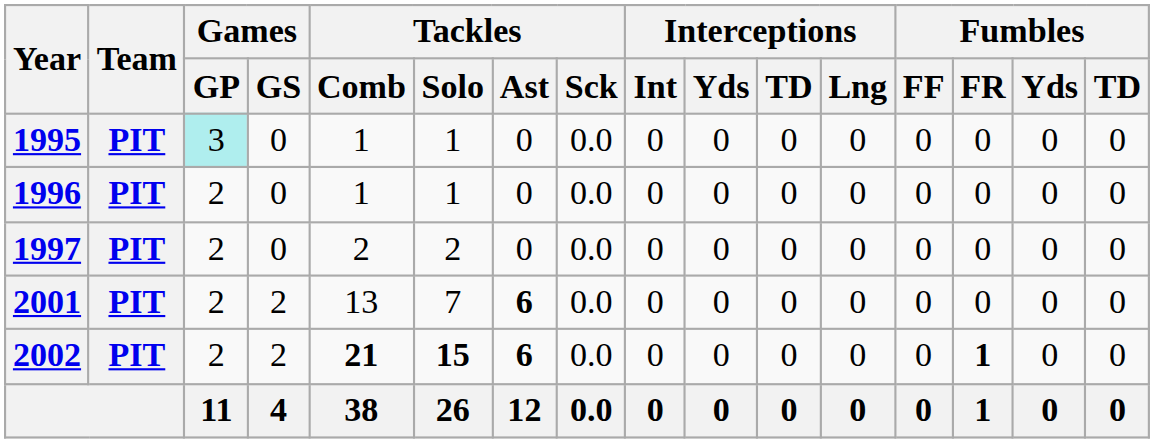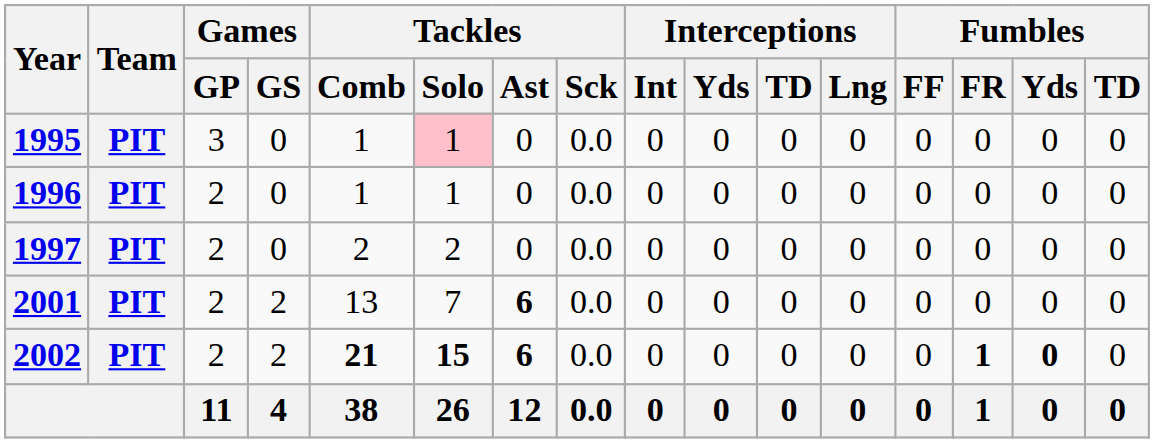(216, 139) paleturquoise background -> (216, 139) no background
(453, 139) no background -> (453, 139) pink background
(1050, 355) normal -> (1050, 355) bold
